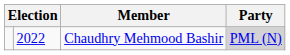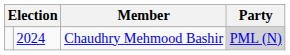(31, 38) 2022 -> (31, 38) 2024
